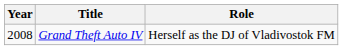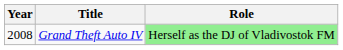(242, 34) no background -> (242, 34) lightgreen background
